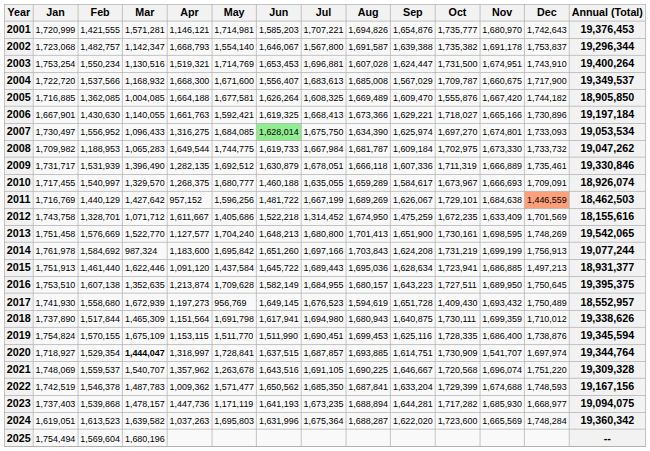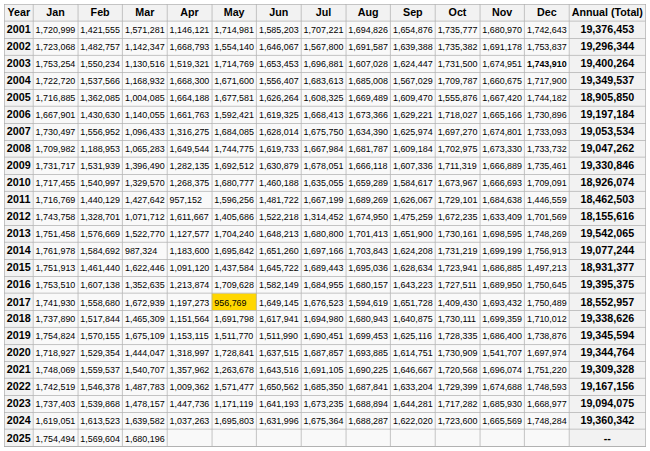(547, 64) normal -> (547, 64) bold
(279, 132) lightgreen background -> (279, 132) no background
(547, 200) lightsalmon background -> (547, 200) no background
(230, 302) no background -> (230, 302) gold background
(145, 353) bold -> (145, 353) normal
